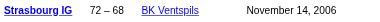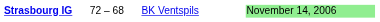(291, 11) no background -> (291, 11) lightgreen background
